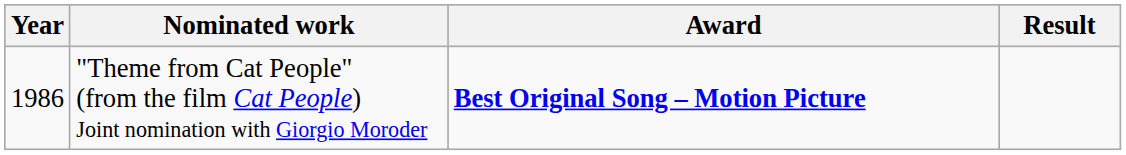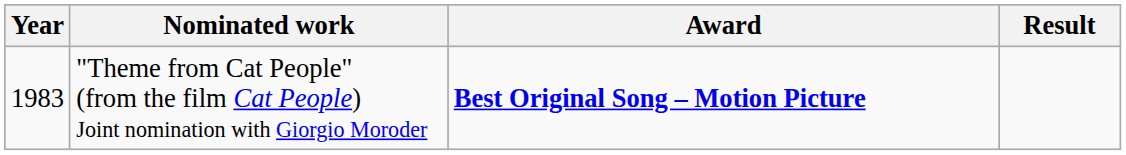(38, 97) 1986 -> (38, 97) 1983
